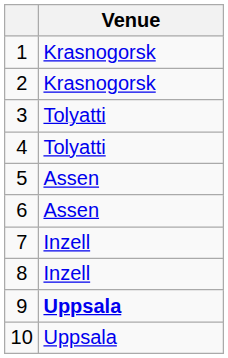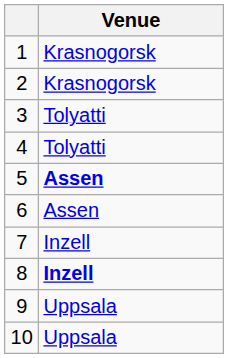(71, 178) normal -> (73, 178) bold
(67, 274) normal -> (68, 274) bold
(82, 305) bold -> (80, 305) normal
